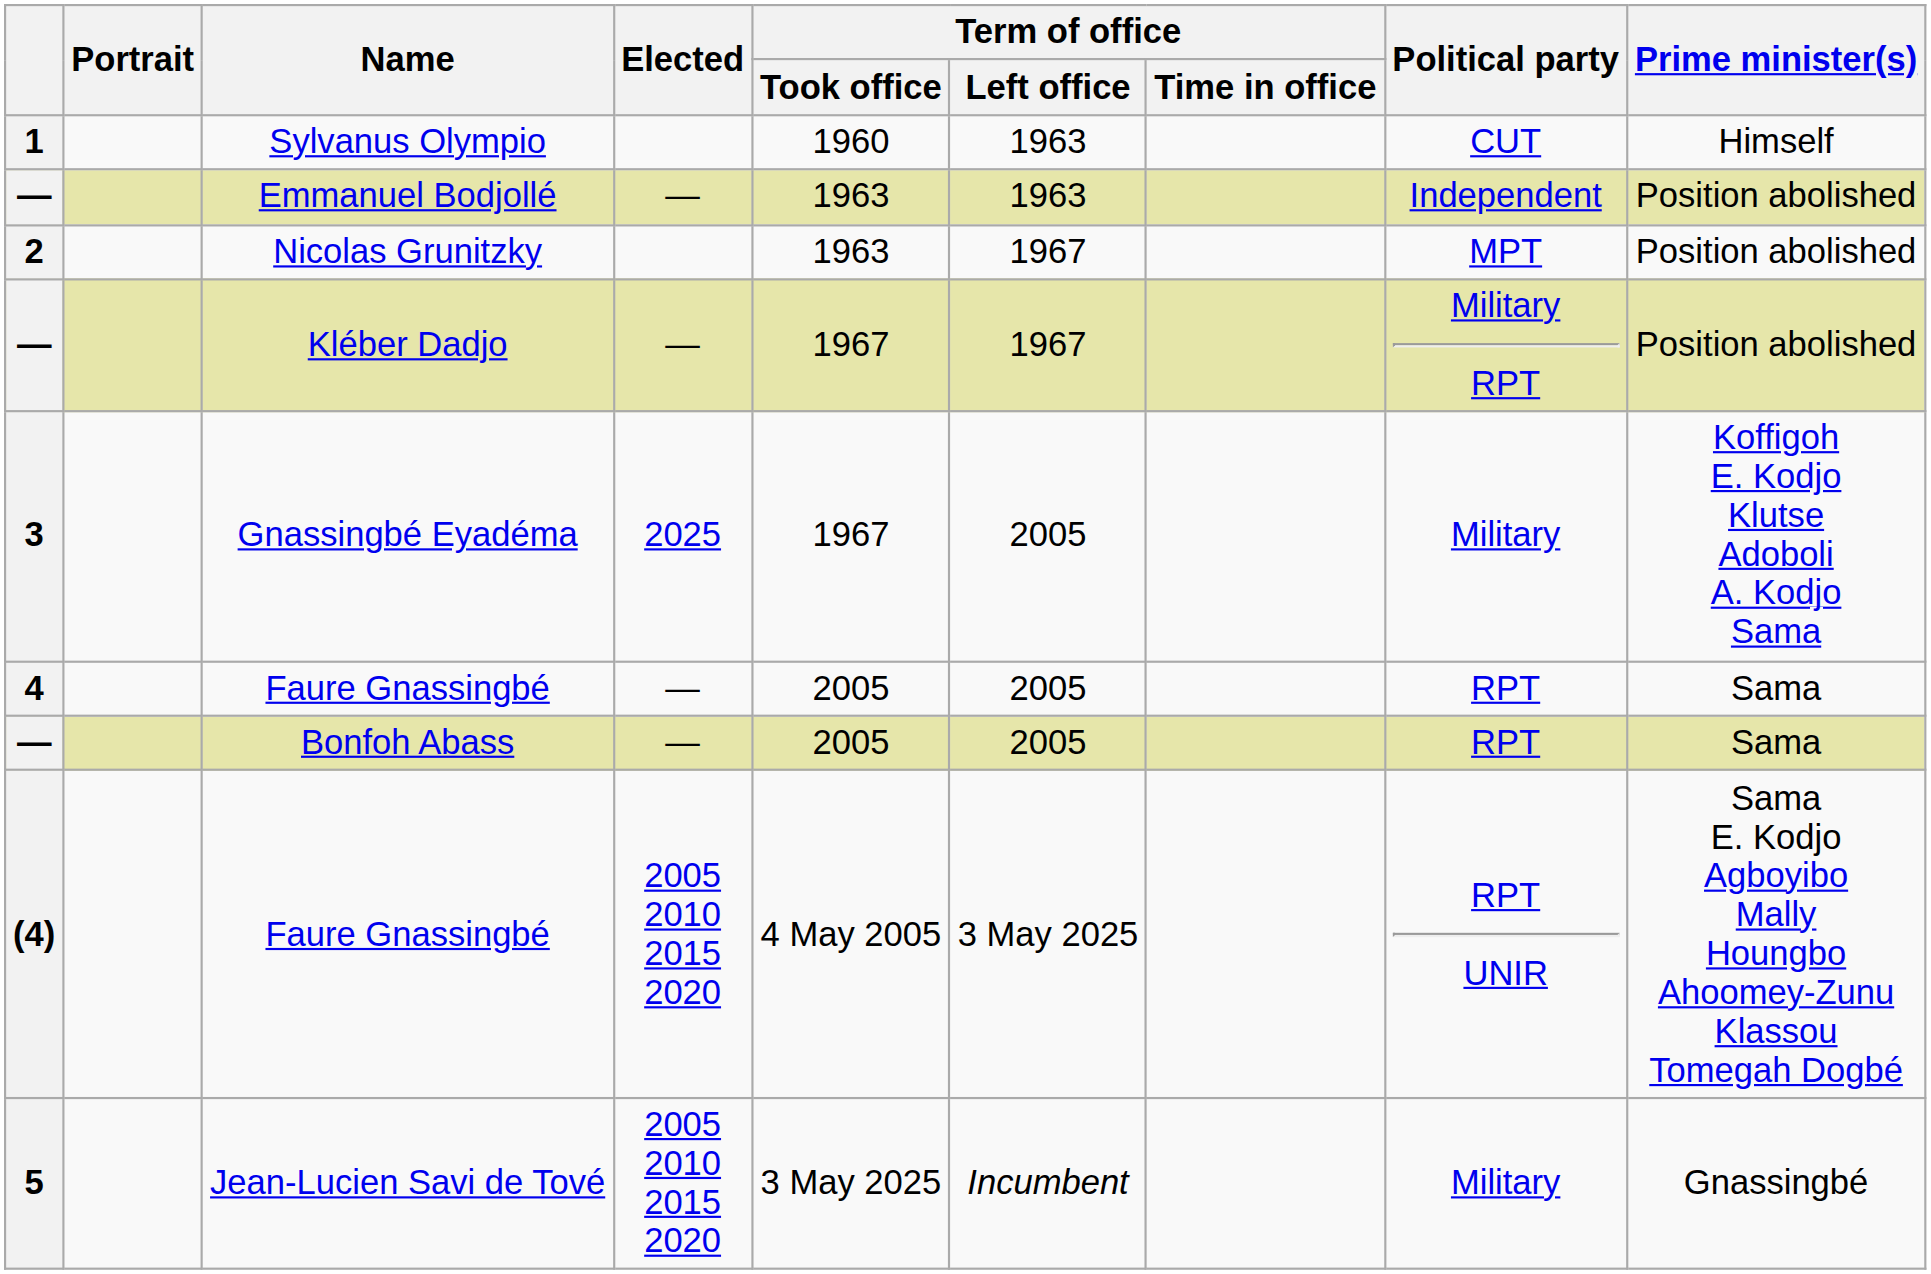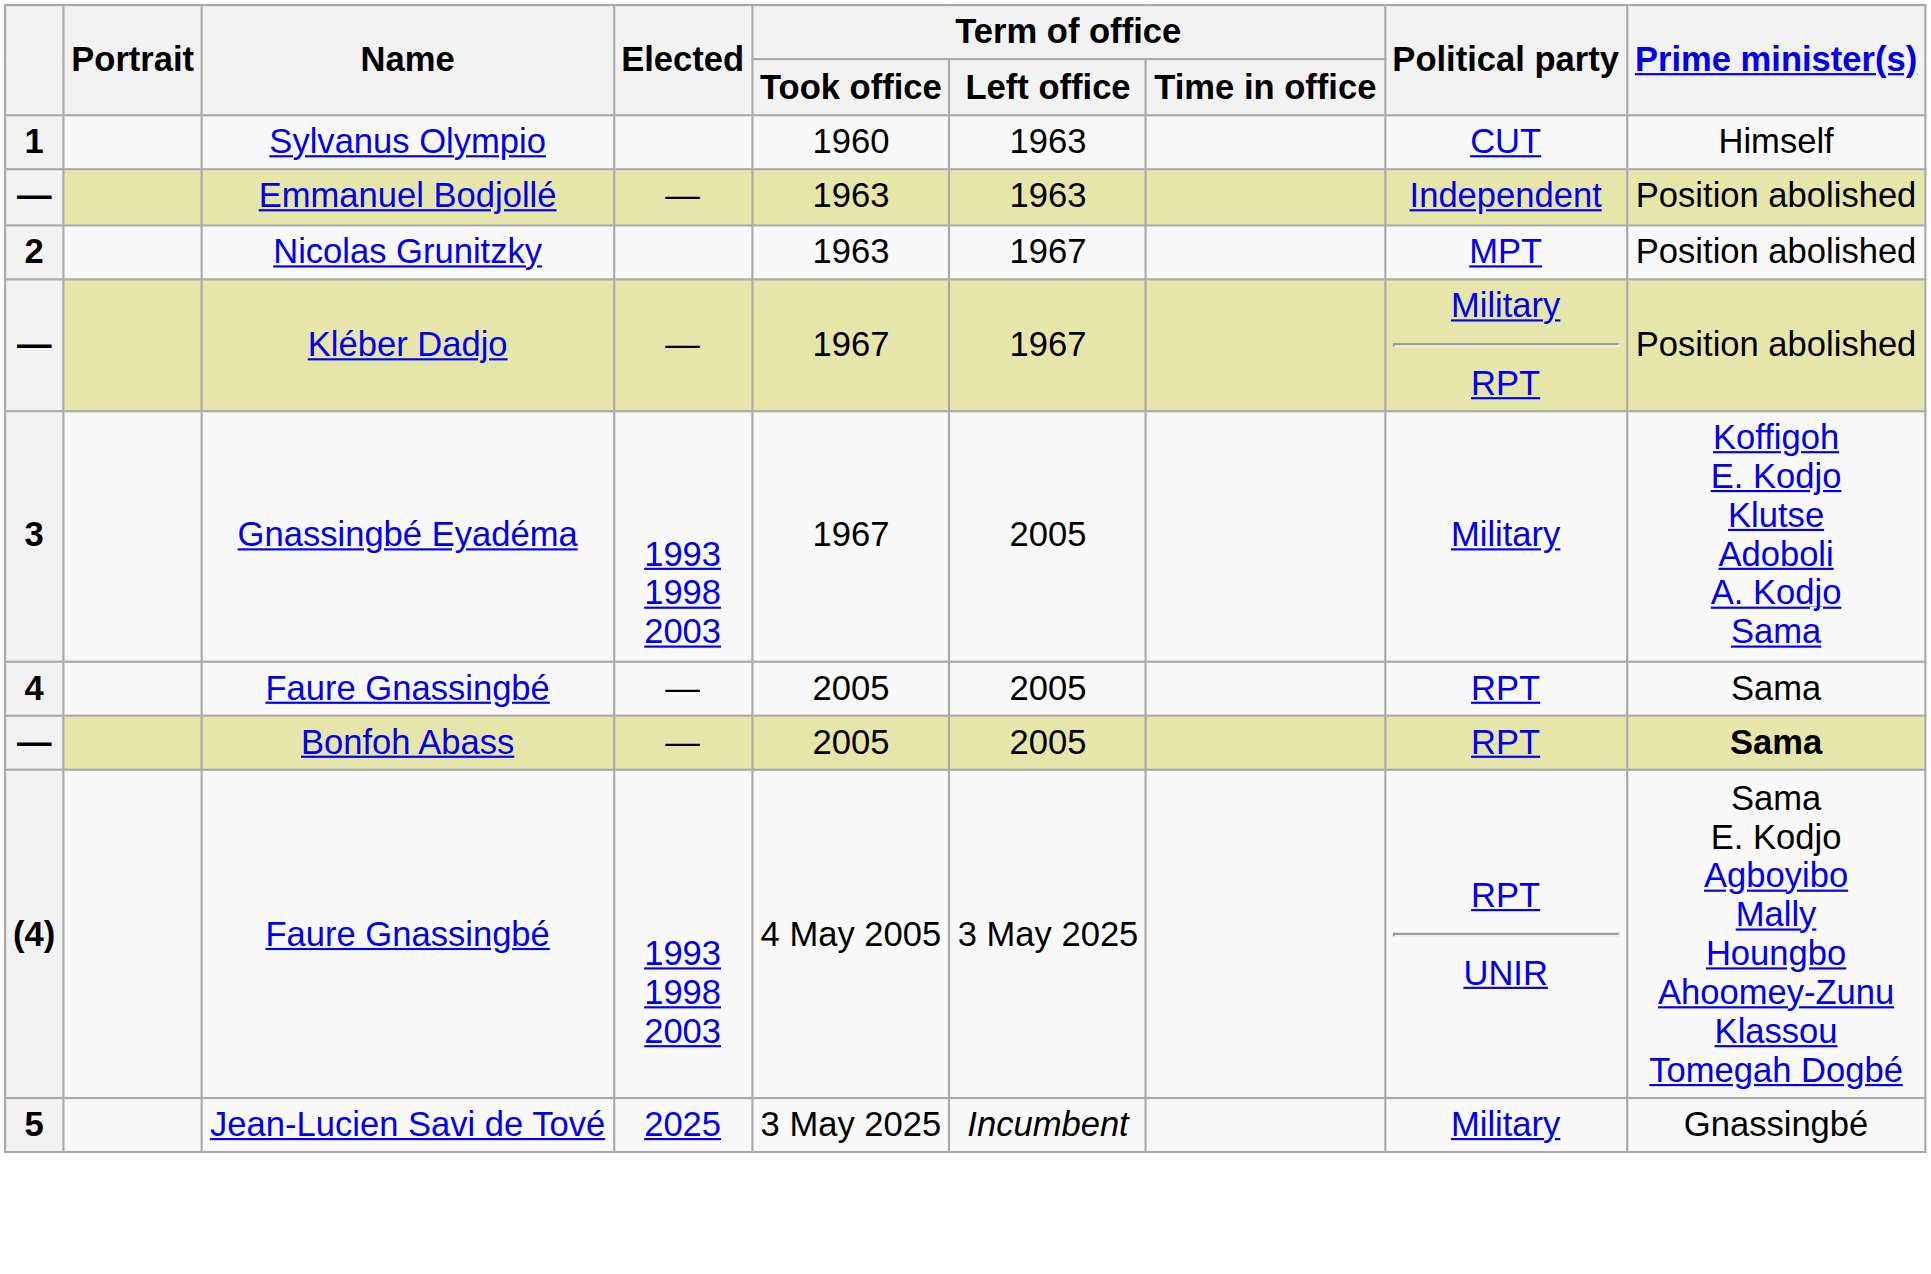(683, 535) 2025 -> (683, 594) 1993 1998 2003
(1776, 742) normal -> (1776, 742) bold
(683, 933) 2005 2010 2015 2020 -> (683, 991) 1993 1998 2003
(683, 1182) 2005 2010 2015 2020 -> (683, 1124) 2025
